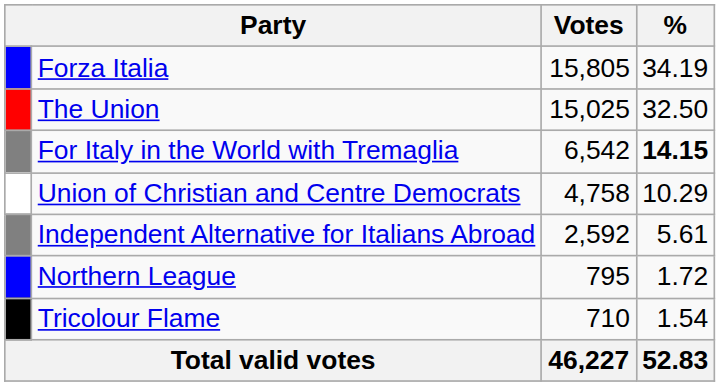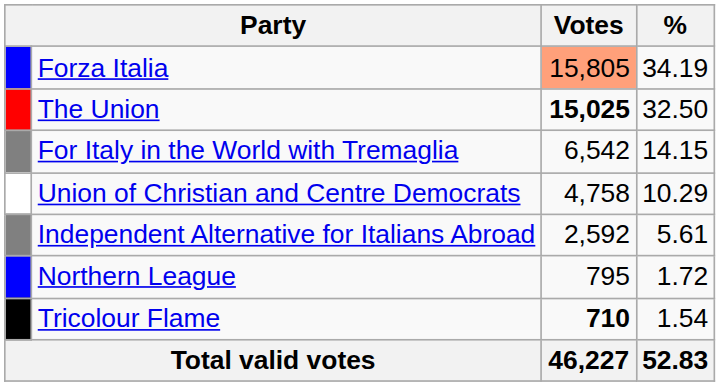(590, 67) no background -> (590, 67) lightsalmon background
(590, 109) normal -> (590, 109) bold
(675, 151) bold -> (675, 151) normal
(608, 318) normal -> (608, 318) bold
